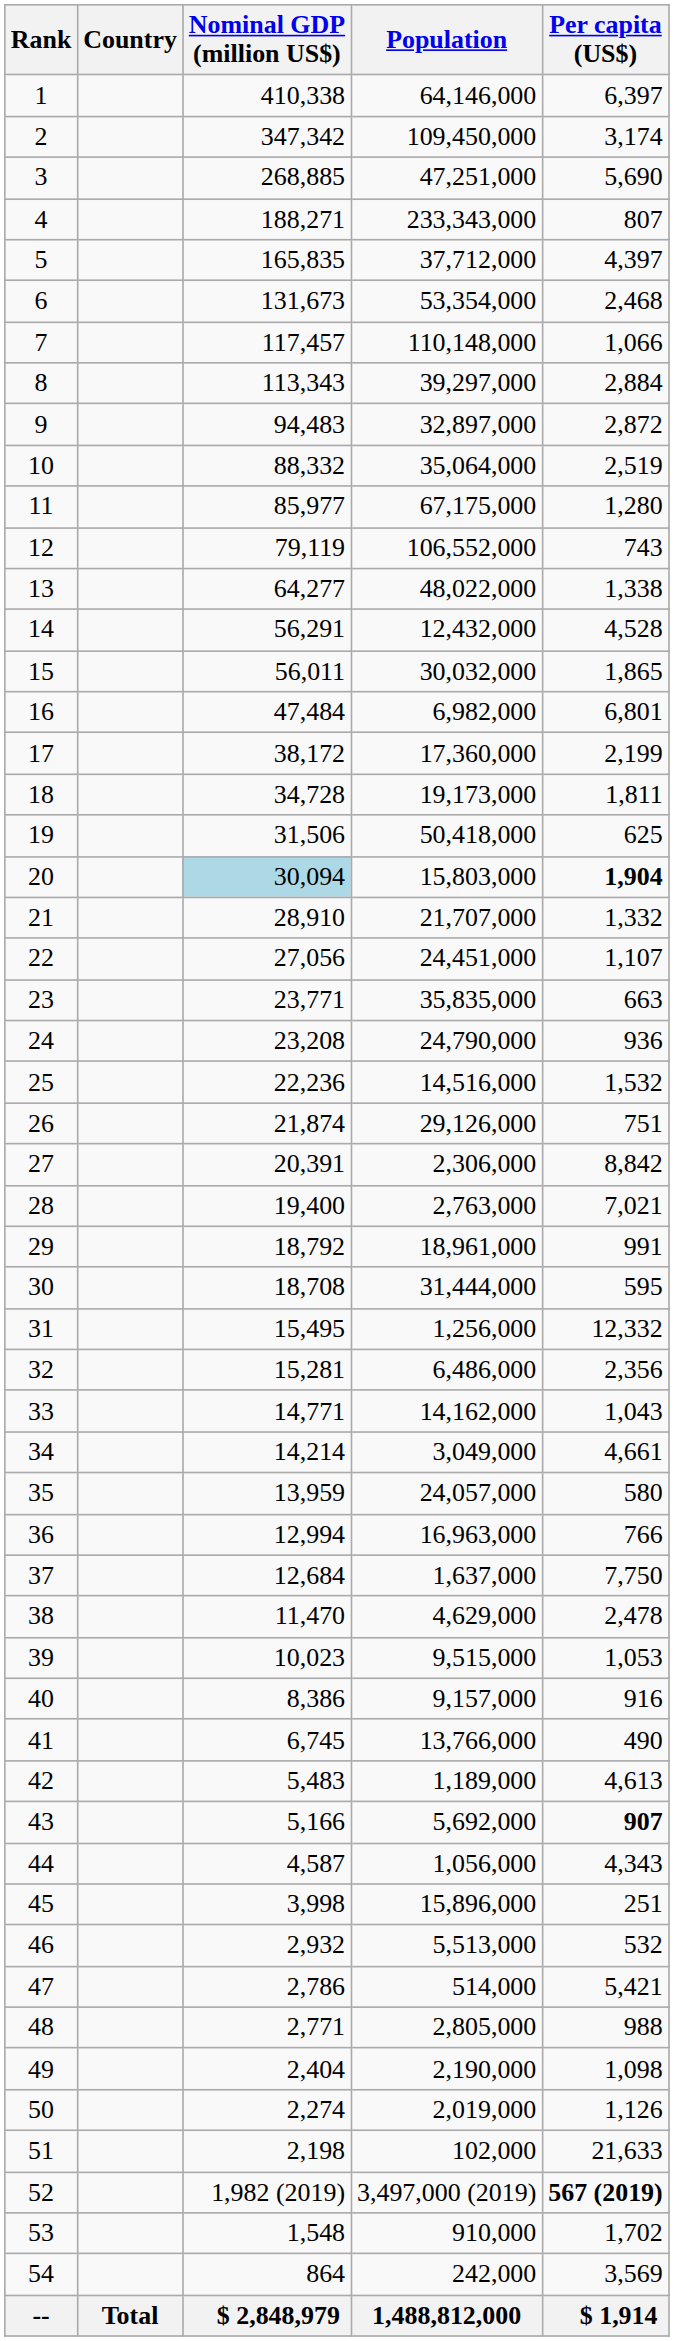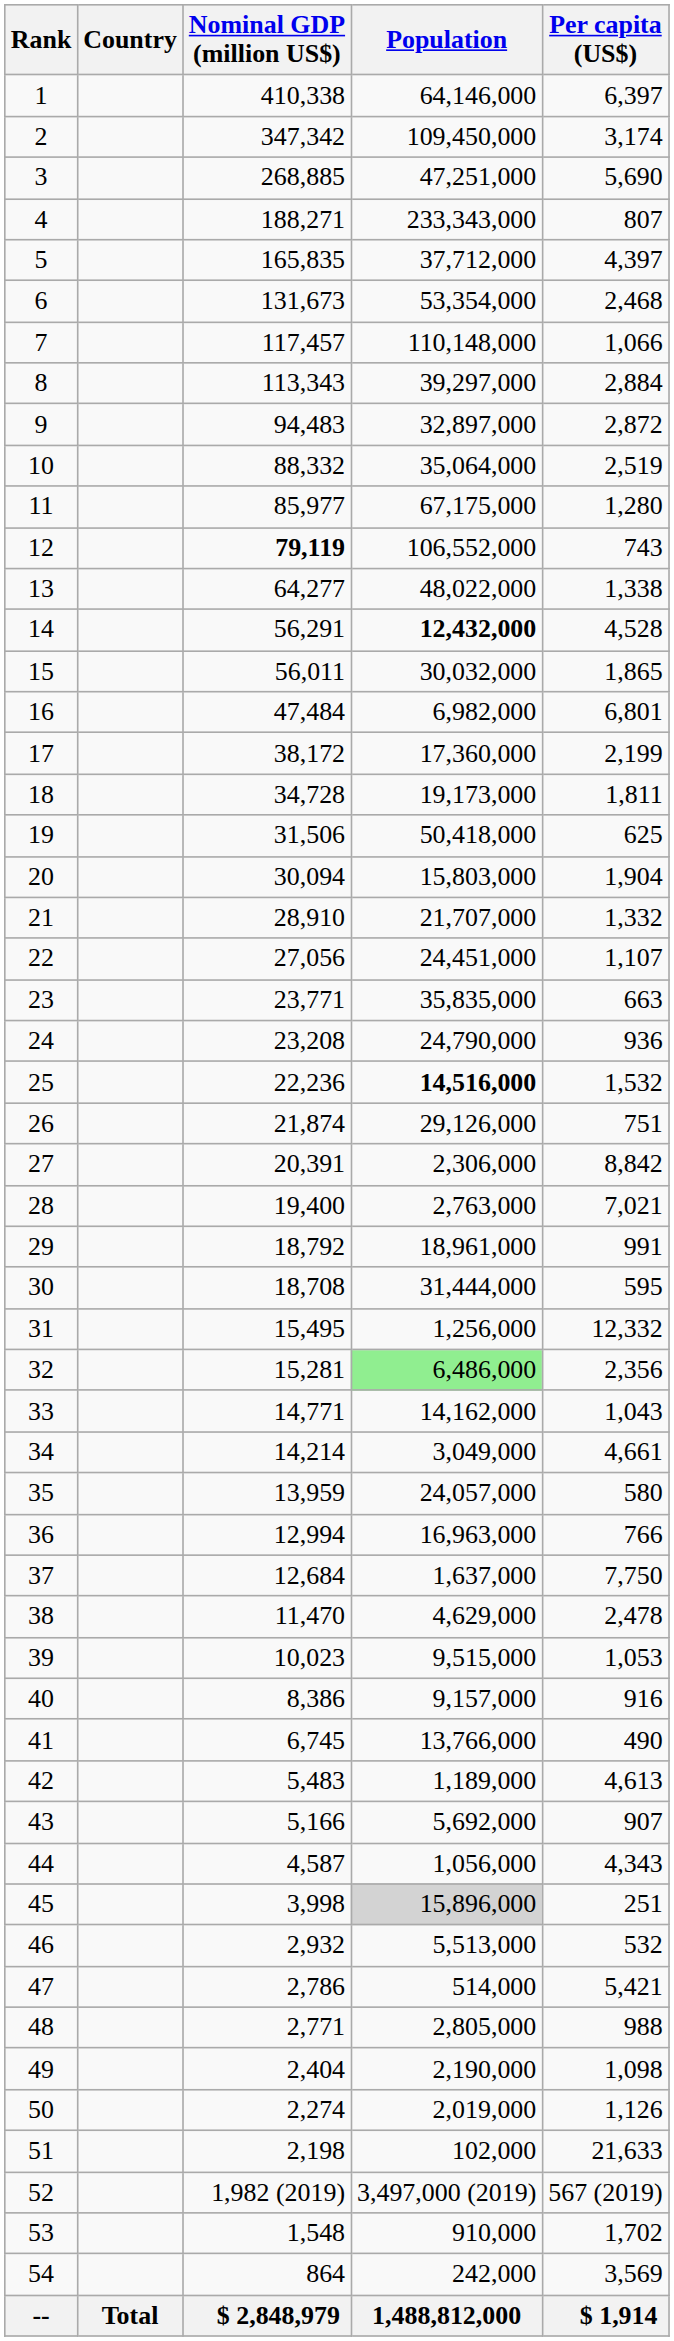(310, 547) normal -> (310, 547) bold
(478, 629) normal -> (478, 629) bold
(309, 876) lightblue background -> (309, 876) no background
(634, 876) bold -> (634, 876) normal
(478, 1081) normal -> (478, 1081) bold
(484, 1369) no background -> (484, 1369) lightgreen background
(643, 1821) bold -> (643, 1821) normal
(478, 1904) no background -> (478, 1904) lightgrey background
(605, 2191) bold -> (605, 2191) normal
